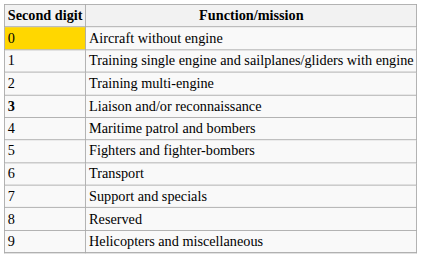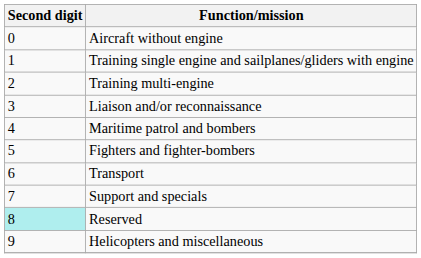(11, 38) gold background -> (11, 38) no background
(11, 106) bold -> (11, 106) normal
(11, 219) no background -> (11, 219) paleturquoise background
